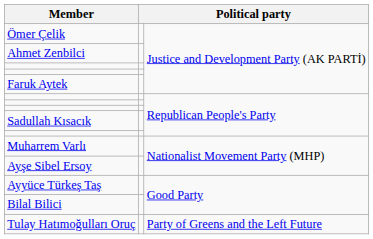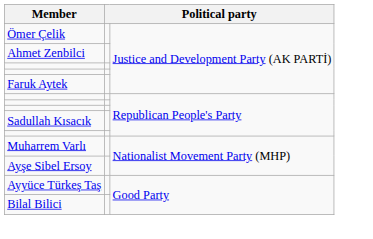- row: (71, 224)
